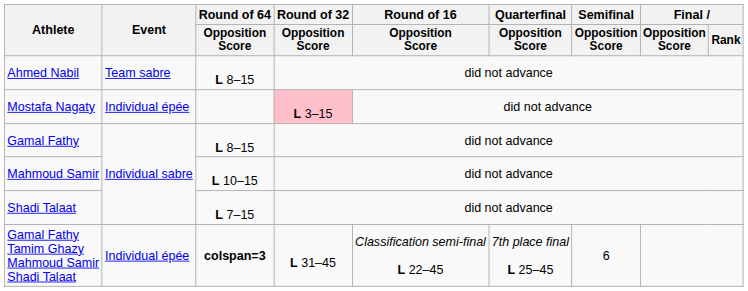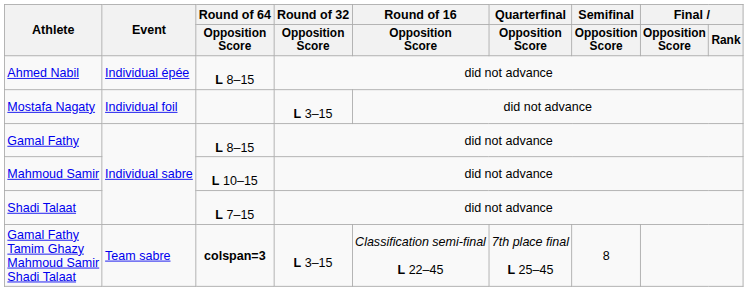(138, 73) Team sabre -> (147, 73) Individual épée
(147, 107) Individual épée -> (141, 107) Individual foil
(313, 114) pink background -> (313, 114) no background
(147, 256) Individual épée -> (138, 256) Team sabre
(313, 263) L 31–45 -> (313, 263) L 3–15
(606, 256) 6 -> (606, 256) 8
